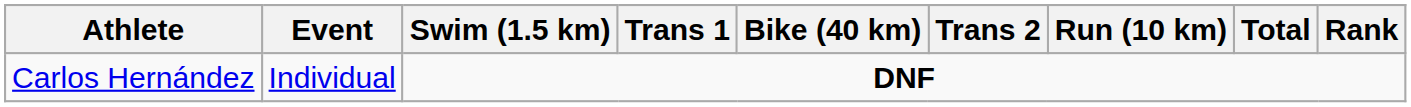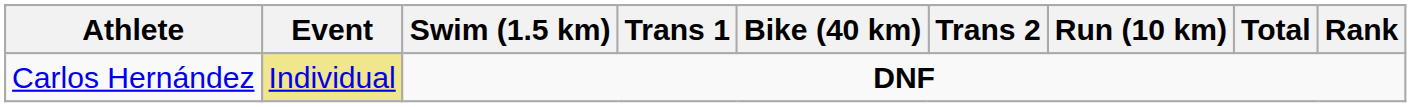(332, 77) no background -> (332, 77) khaki background
